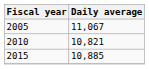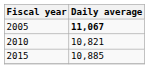(88, 27) normal -> (88, 27) bold
